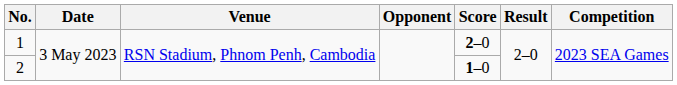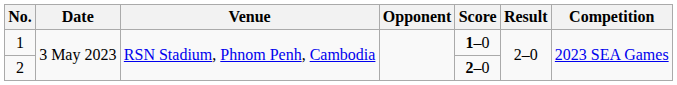(478, 42) 2–0 -> (478, 42) 1–0
(478, 67) 1–0 -> (478, 67) 2–0
